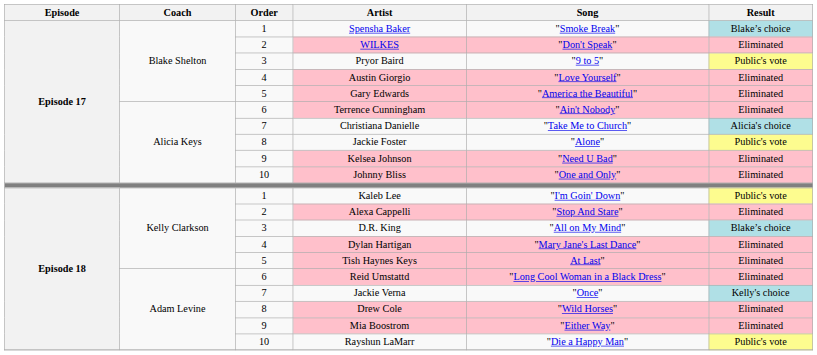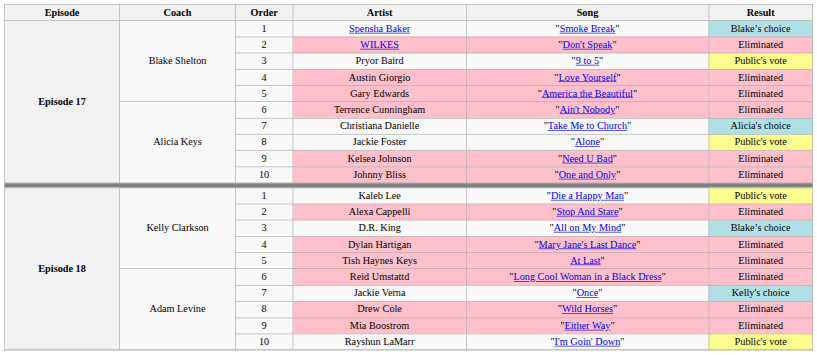(587, 195) "I'm Goin' Down" -> (587, 195) "Die a Happy Man"
(587, 342) "Die a Happy Man" -> (587, 342) "I'm Goin' Down"
